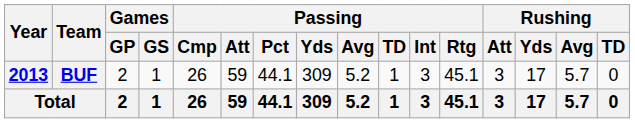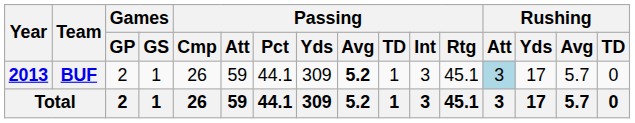(358, 74) normal -> (358, 74) bold
(499, 74) no background -> (499, 74) lightblue background
